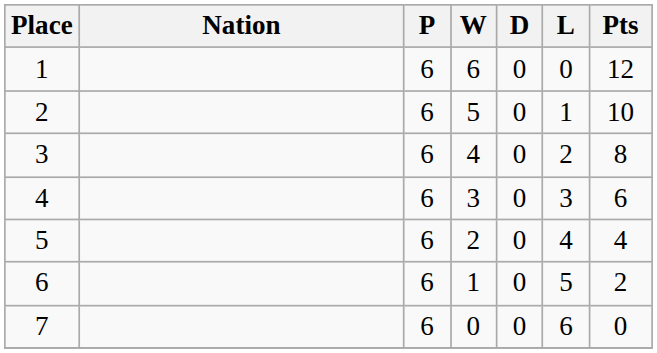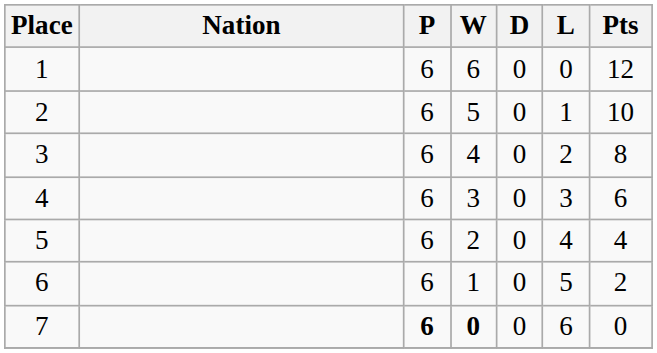(427, 326) normal -> (427, 326) bold
(473, 326) normal -> (473, 326) bold
